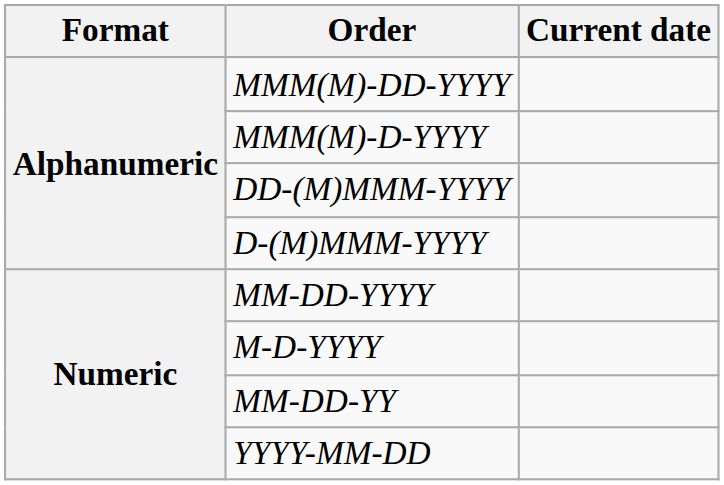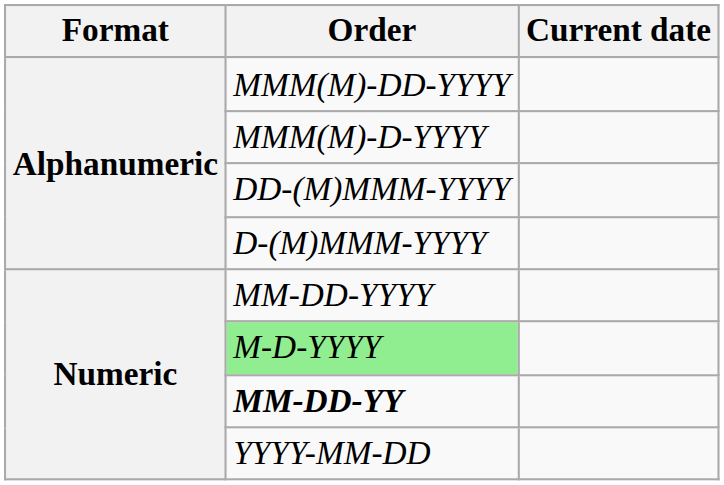(307, 347) no background -> (307, 347) lightgreen background
(315, 400) normal -> (318, 400) bold
